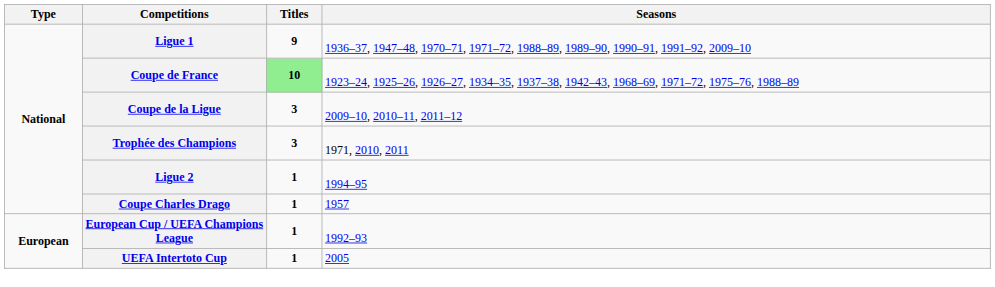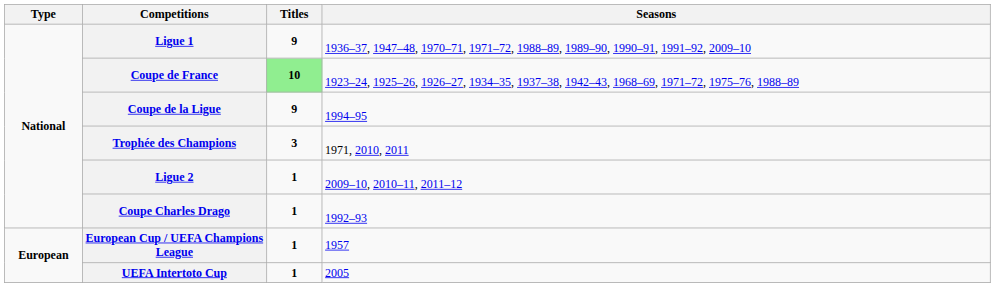(294, 109) 3 -> (294, 109) 9
(394, 116) 2009–10, 2010–11, 2011–12 -> (346, 116) 1994–95
(346, 184) 1994–95 -> (394, 184) 2009–10, 2010–11, 2011–12
(337, 204) 1957 -> (346, 218) 1992–93
(346, 238) 1992–93 -> (337, 245) 1957
